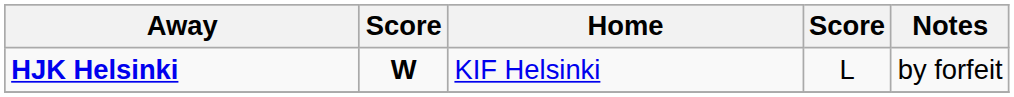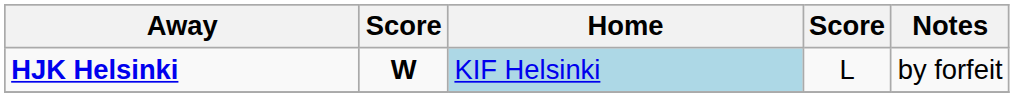(527, 69) no background -> (527, 69) lightblue background
